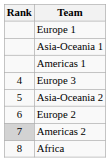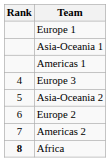(19, 132) lightgrey background -> (19, 132) no background
(19, 149) normal -> (19, 149) bold
